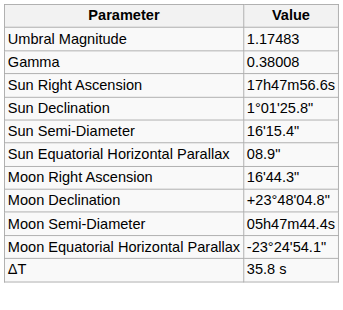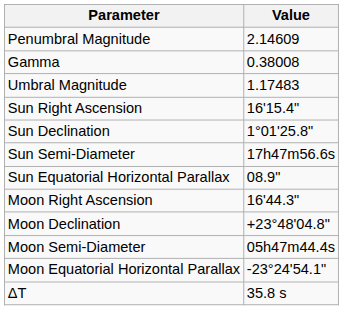+ row: (79, 39)
rows swapped: (67, 39) <-> (34, 62)
(291, 85) 17h47m56.6s -> (273, 108) 16'15.4"
(273, 131) 16'15.4" -> (291, 154) 17h47m56.6s
